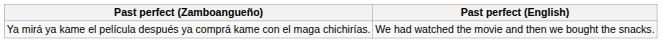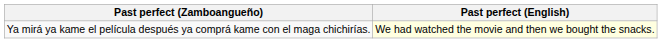(515, 29) no background -> (515, 29) lightyellow background
